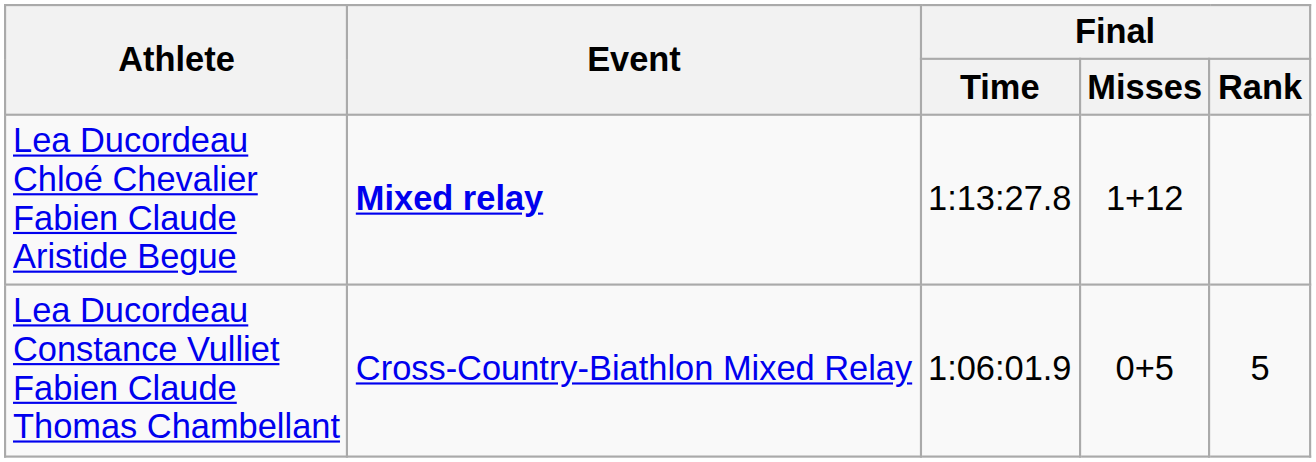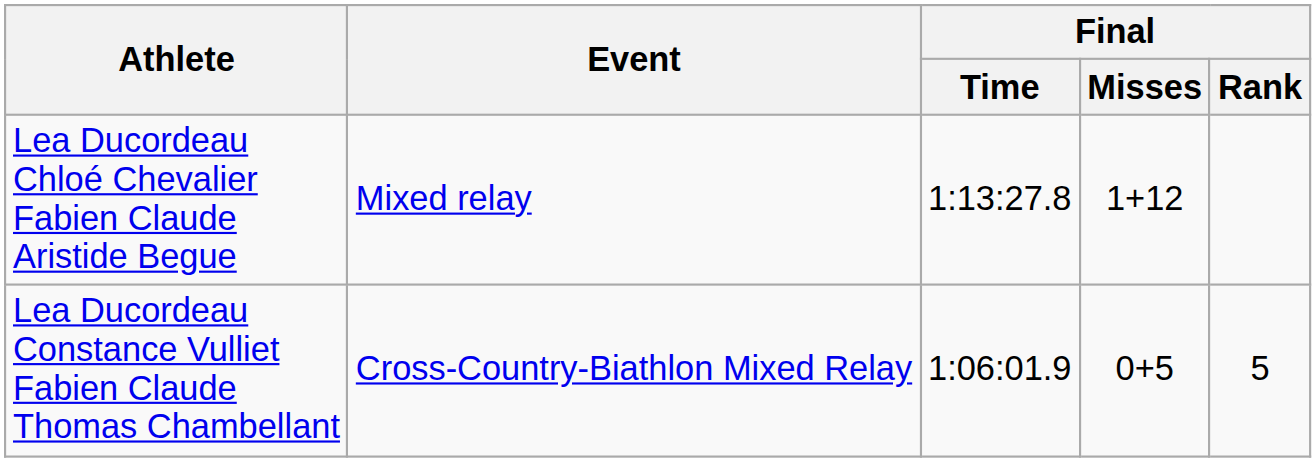(450, 198) bold -> (444, 198) normal
